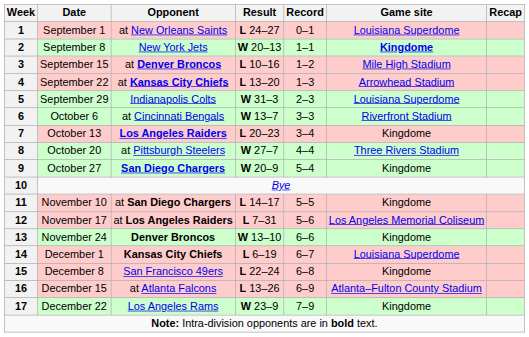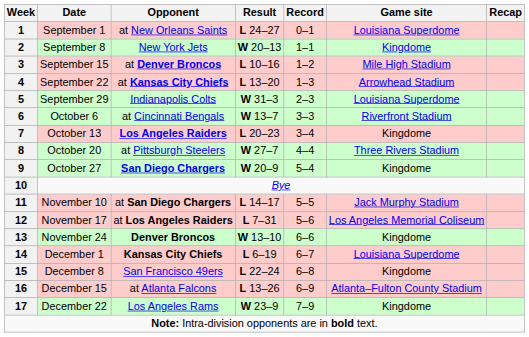(407, 47) bold -> (407, 47) normal
(407, 202) Kingdome -> (407, 202) Jack Murphy Stadium
